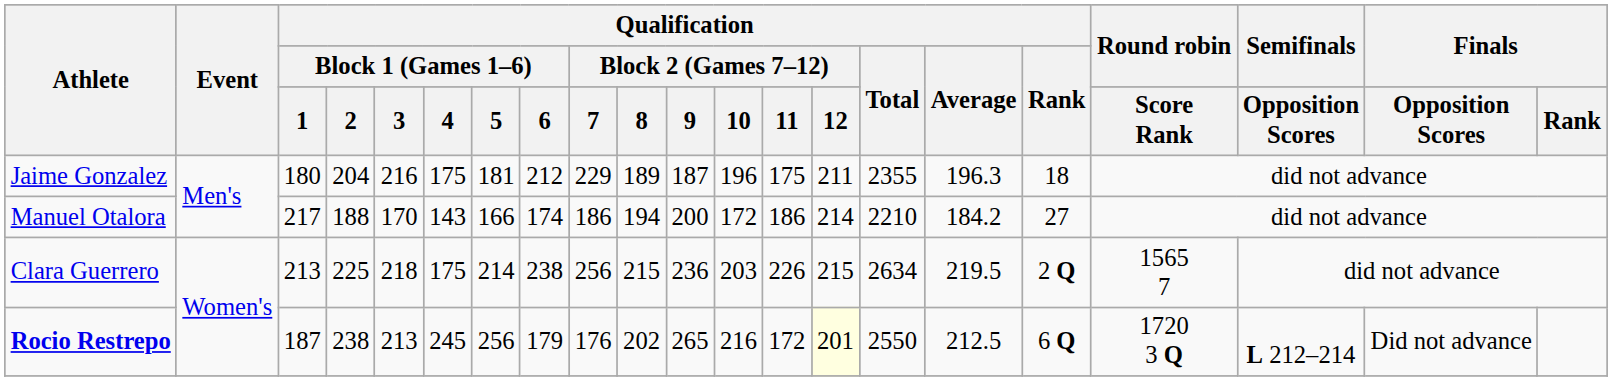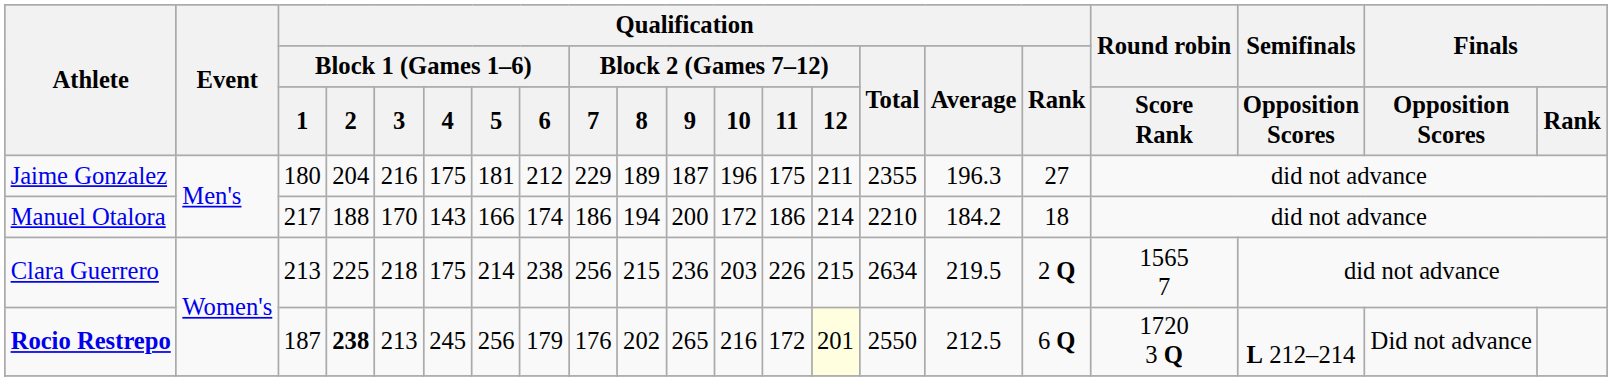(1057, 176) 18 -> (1057, 176) 27
(1057, 216) 27 -> (1057, 216) 18
(351, 341) normal -> (351, 341) bold
